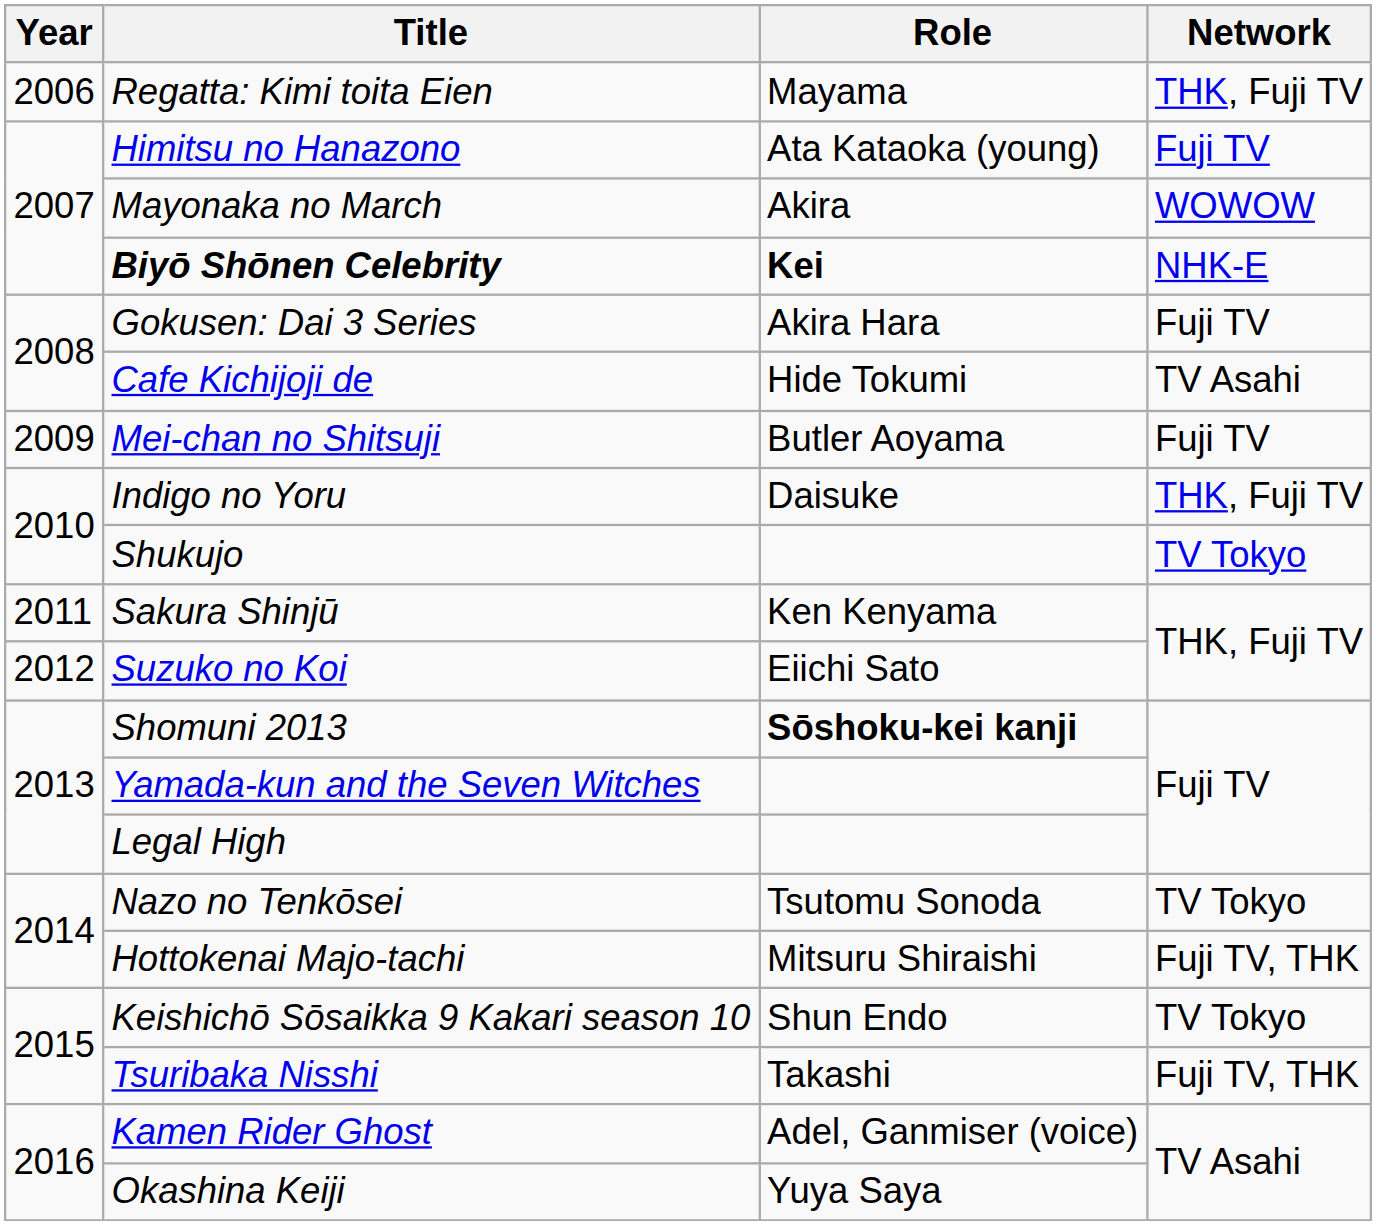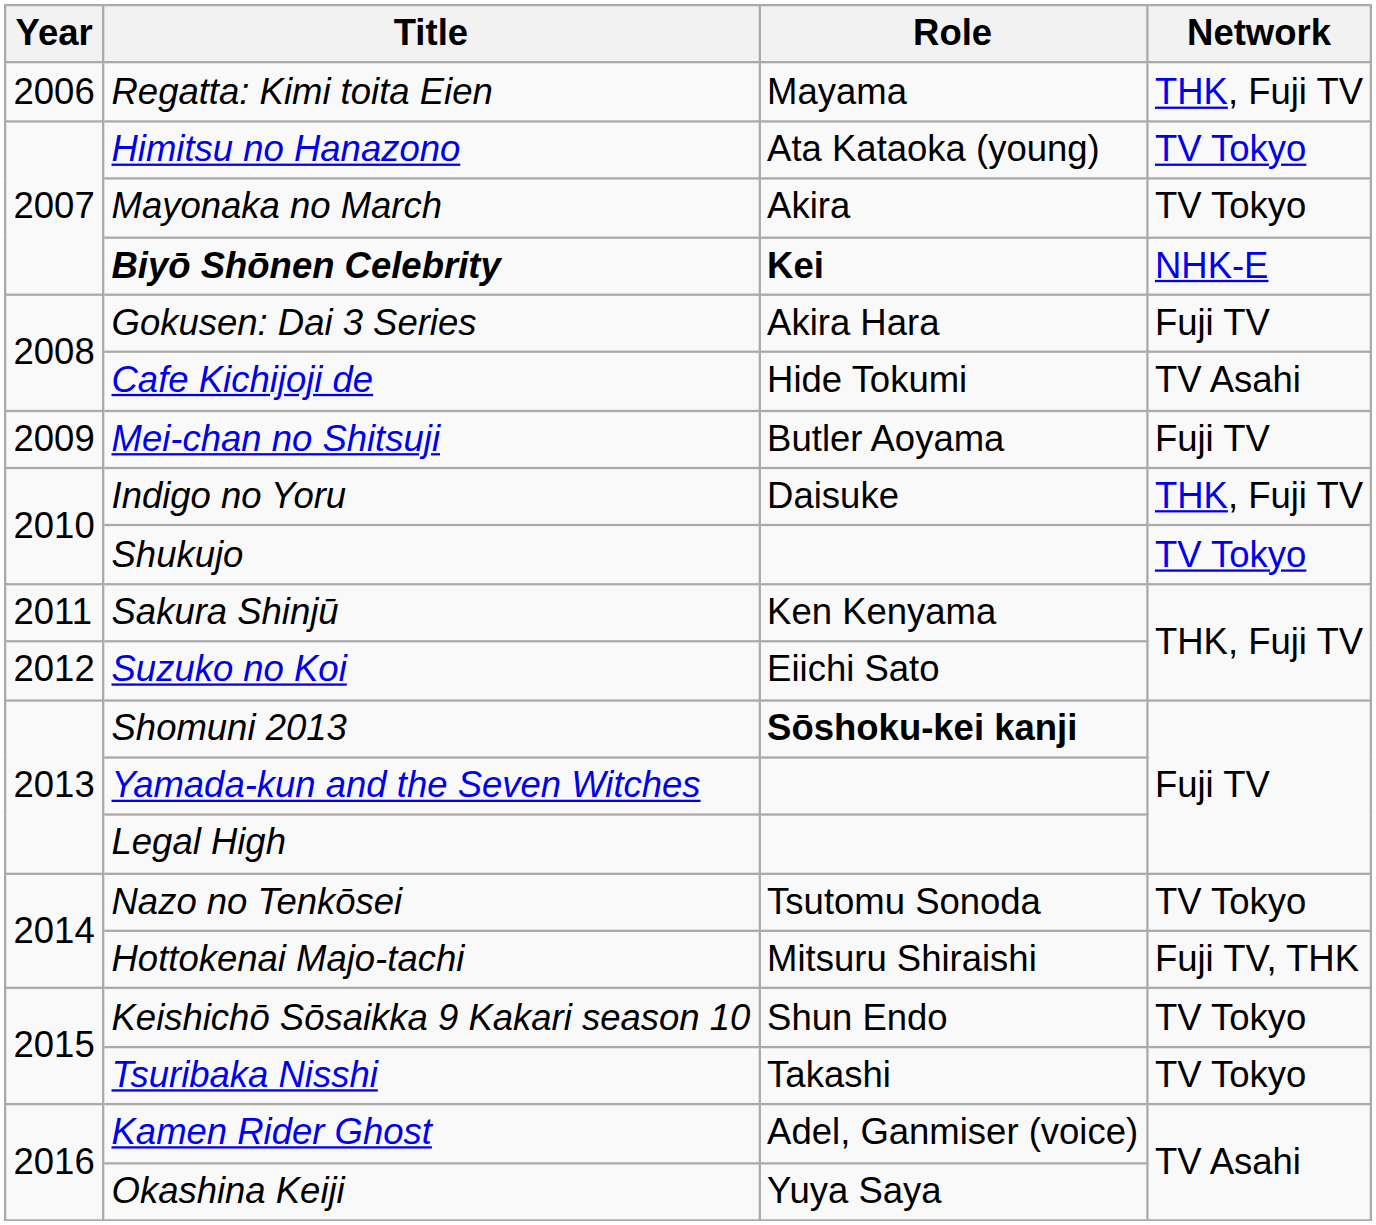(1212, 149) Fuji TV -> (1231, 149) TV Tokyo
(1235, 206) WOWOW -> (1231, 206) TV Tokyo
(1257, 1074) Fuji TV, THK -> (1231, 1074) TV Tokyo
